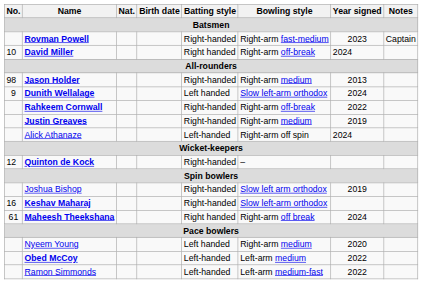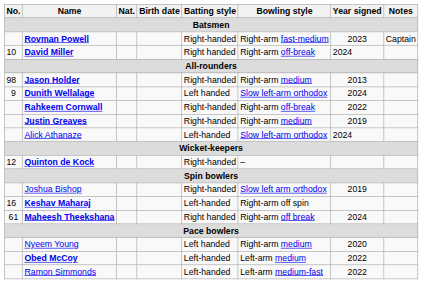(274, 134) Right-arm off spin -> (284, 134) Slow left-arm orthodox
(210, 203) Right-handed -> (207, 203) Left-handed
(284, 203) Slow left-arm orthodox -> (274, 203) Right-arm off spin
